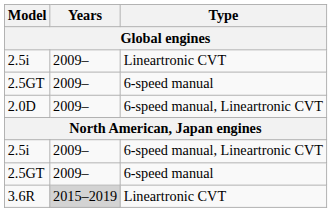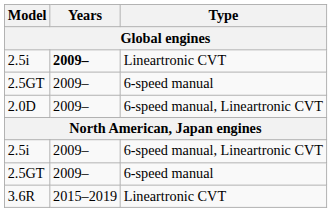(71, 60) normal -> (71, 60) bold
(85, 196) lightgrey background -> (85, 196) no background
